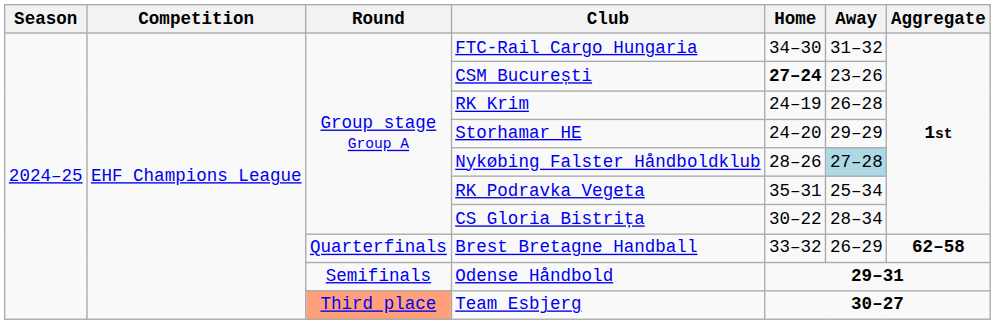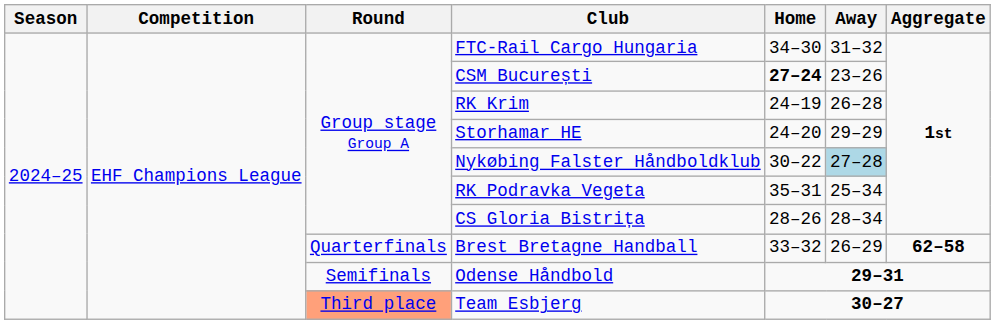(795, 162) 28–26 -> (795, 162) 30–22
(795, 219) 30–22 -> (795, 219) 28–26
